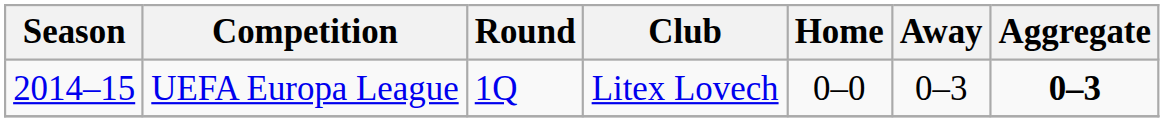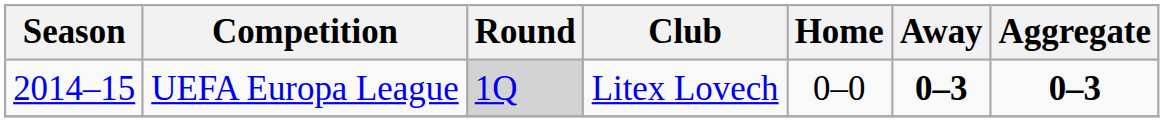(496, 87) no background -> (496, 87) lightgrey background
(941, 87) normal -> (941, 87) bold
